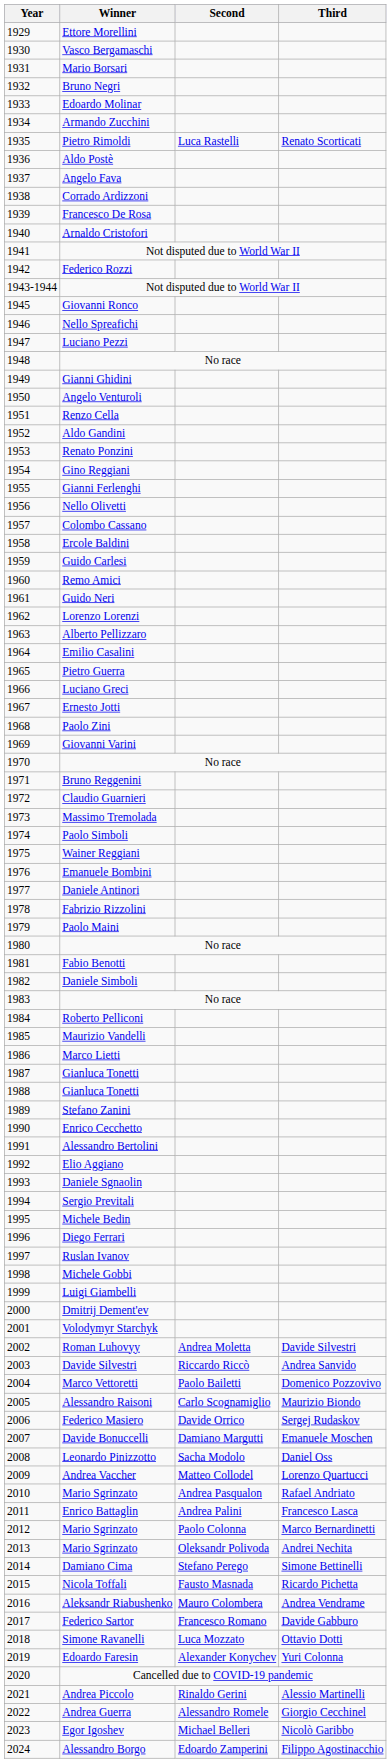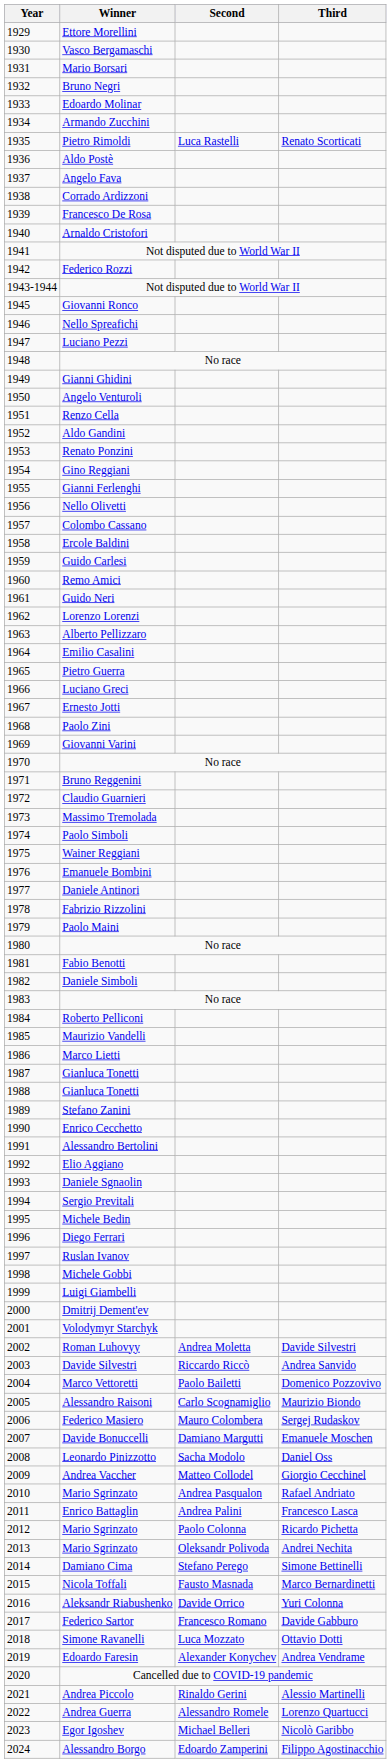(211, 1420) Davide Orrico -> (220, 1420) Mauro Colombera
(325, 1475) Lorenzo Quartucci -> (324, 1475) Giorgio Cecchinel
(328, 1530) Marco Bernardinetti -> (320, 1530) Ricardo Pichetta
(320, 1584) Ricardo Pichetta -> (328, 1584) Marco Bernardinetti
(220, 1603) Mauro Colombera -> (211, 1603) Davide Orrico
(323, 1603) Andrea Vendrame -> (312, 1603) Yuri Colonna
(312, 1657) Yuri Colonna -> (323, 1657) Andrea Vendrame
(324, 1712) Giorgio Cecchinel -> (325, 1712) Lorenzo Quartucci
